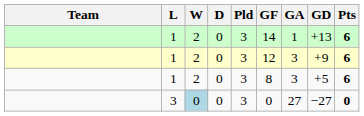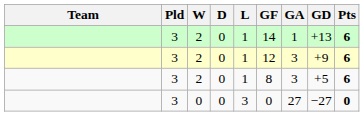columns swapped: (244, 15) <-> (173, 15)
(196, 100) lightblue background -> (199, 100) no background
